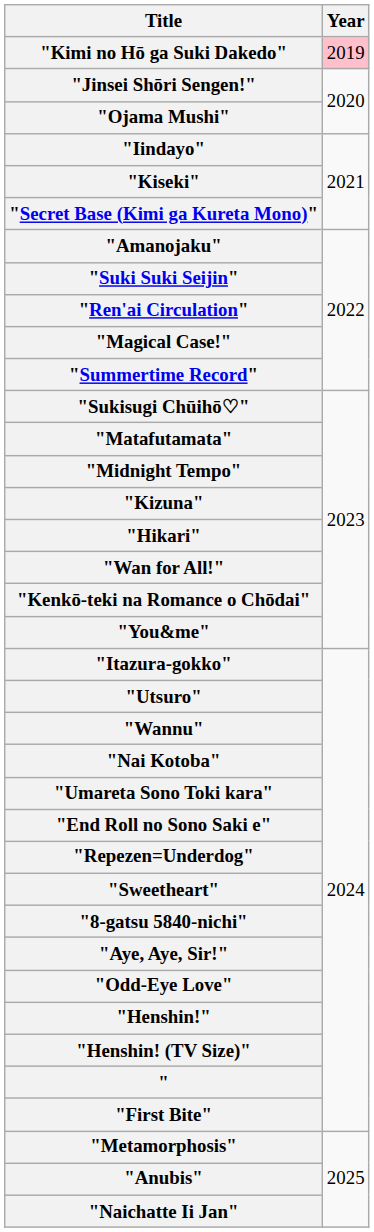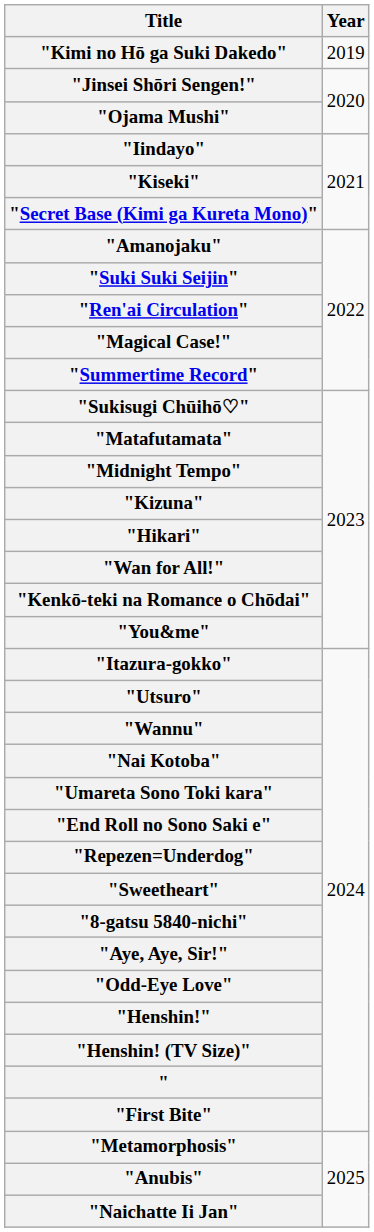(346, 52) pink background -> (346, 52) no background
